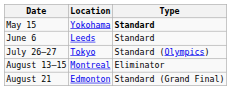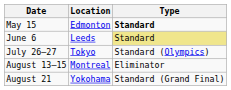(90, 25) Yokohama -> (90, 25) Edmonton
(134, 38) no background -> (134, 38) khaki background
(90, 79) Edmonton -> (90, 79) Yokohama
